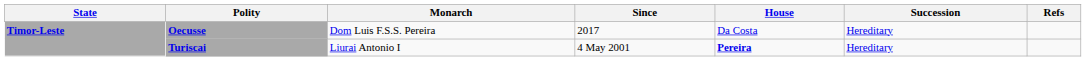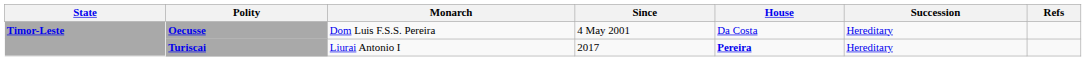(588, 30) 2017 -> (604, 30) 4 May 2001
(604, 47) 4 May 2001 -> (588, 47) 2017
